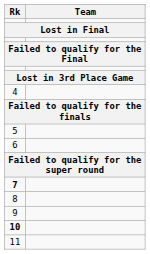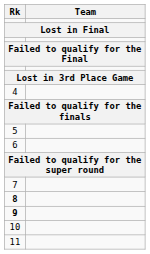(15, 184) bold -> (15, 184) normal
(15, 199) normal -> (15, 199) bold
(15, 213) normal -> (15, 213) bold
(15, 228) bold -> (15, 228) normal
